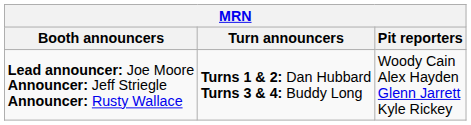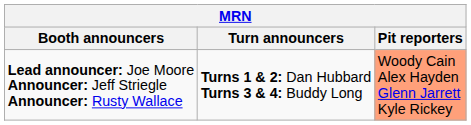(419, 85) no background -> (419, 85) lightsalmon background
